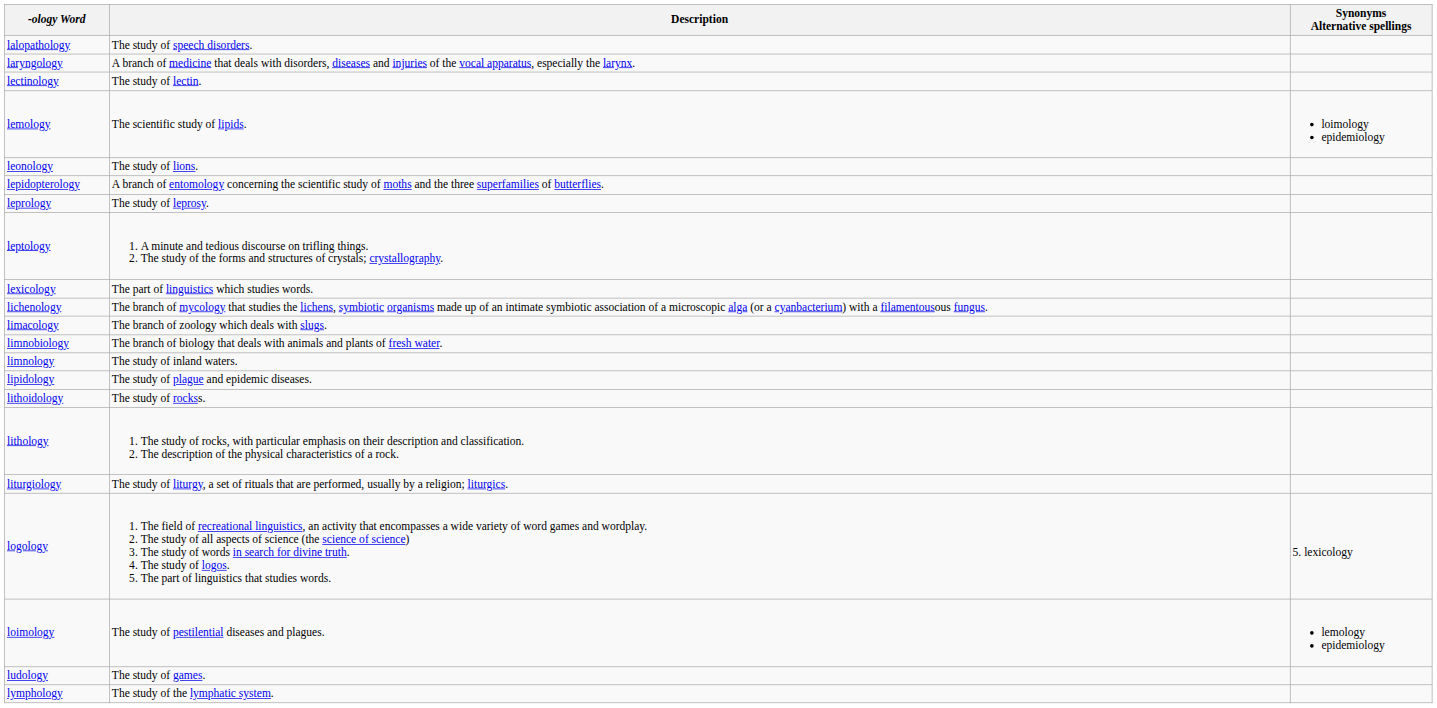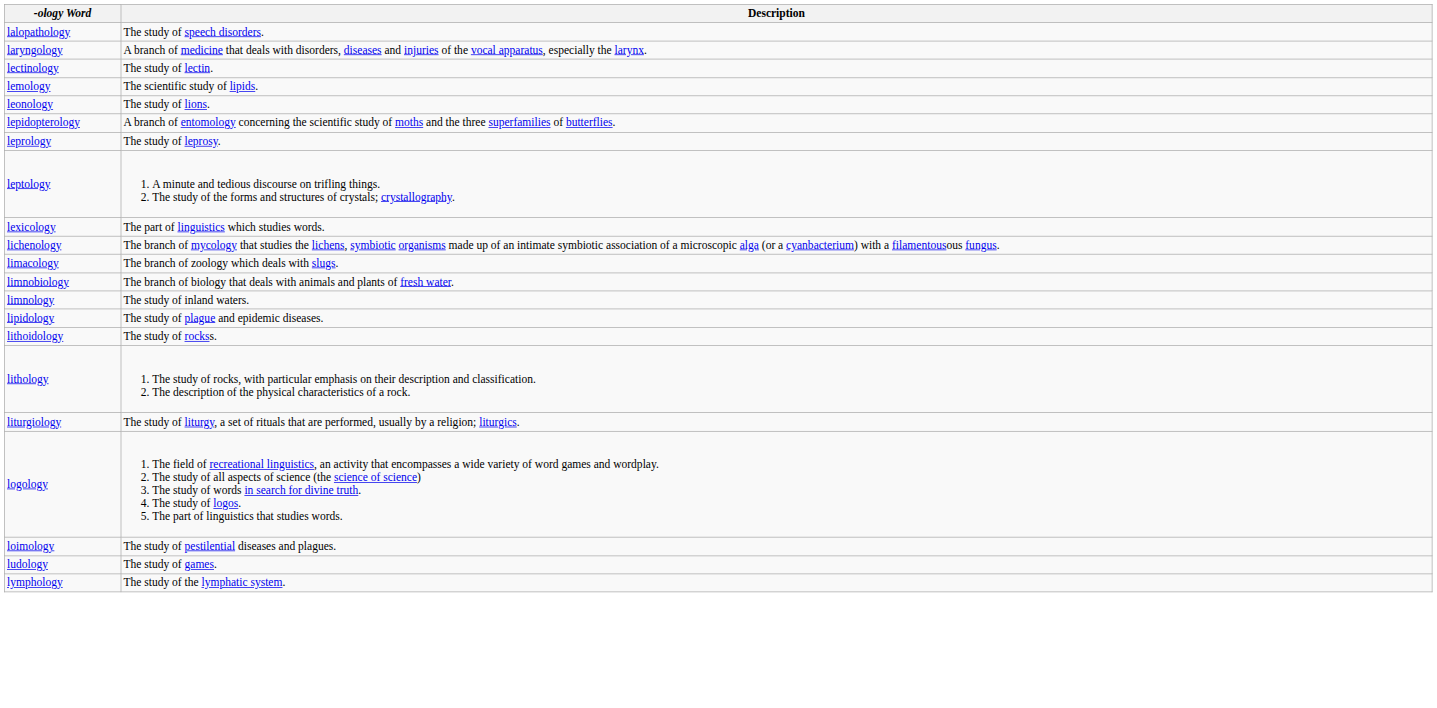- column: (1361, 20)
